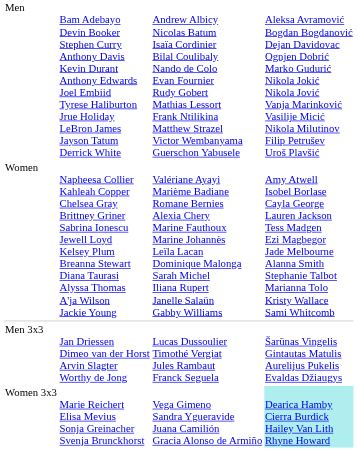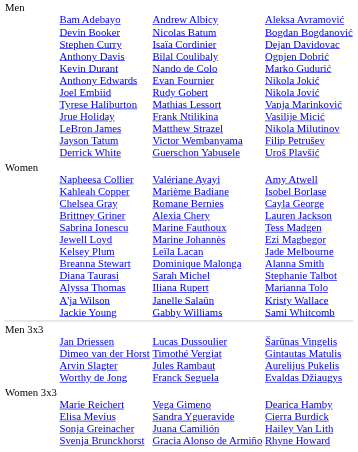(299, 422) paleturquoise background -> (299, 422) no background
